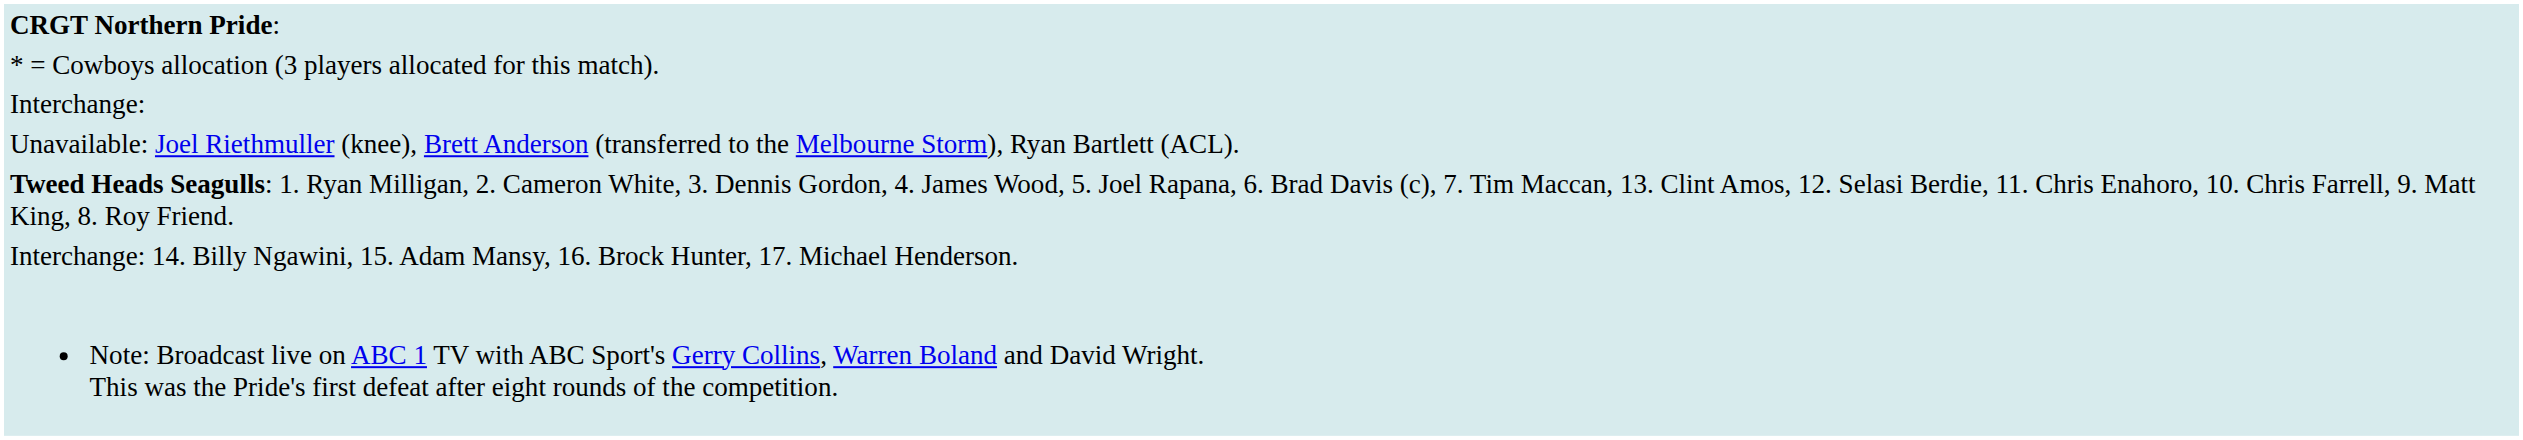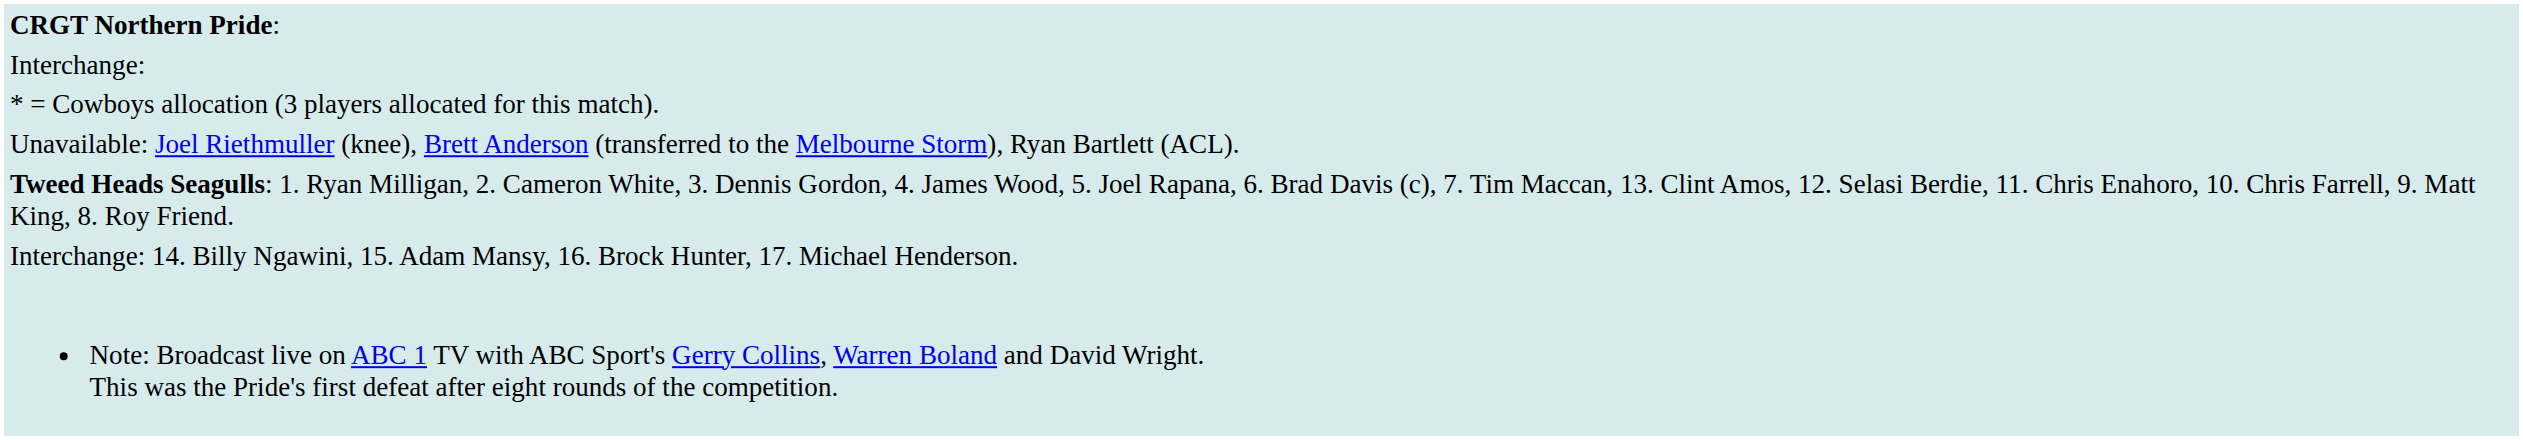(335, 65) * = Cowboys allocation (3 players allocated for this match). -> (78, 65) Interchange:
(78, 104) Interchange: -> (335, 104) * = Cowboys allocation (3 players allocated for this match).
